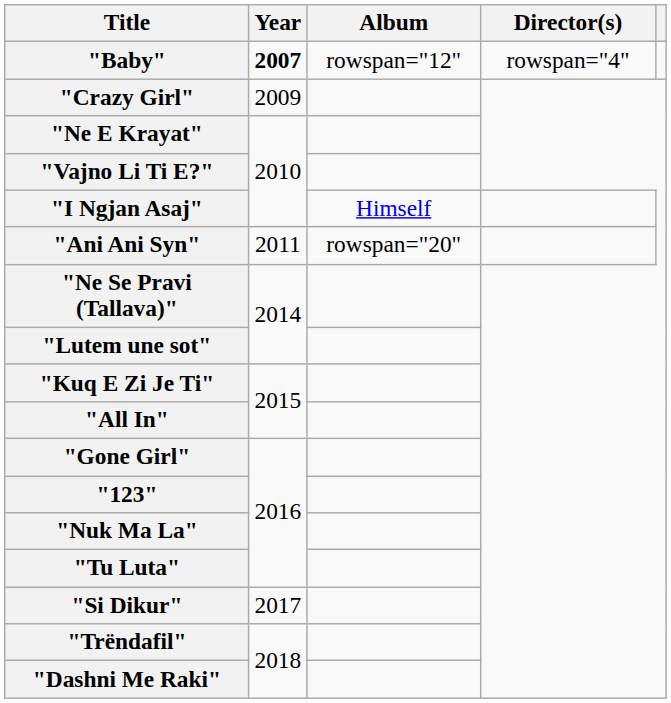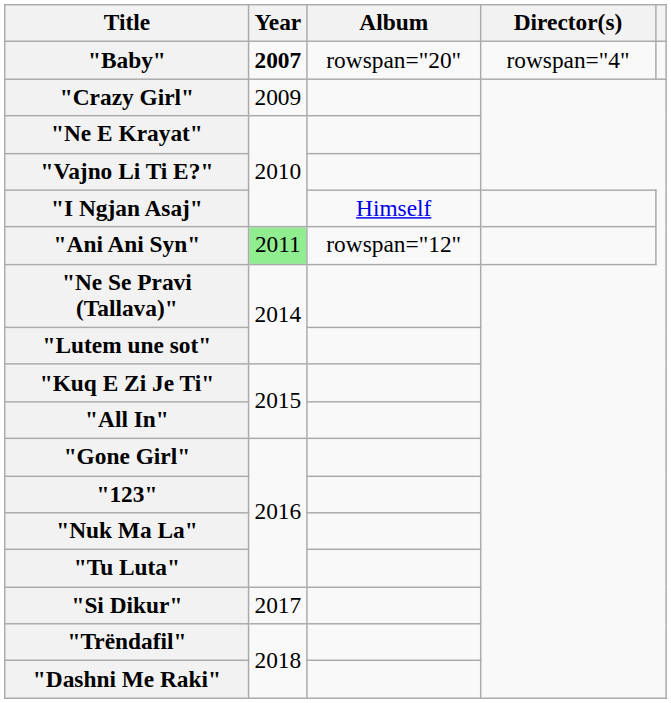(394, 60) rowspan="12" -> (394, 60) rowspan="20"
(278, 245) no background -> (278, 245) lightgreen background
(394, 245) rowspan="20" -> (394, 245) rowspan="12"
